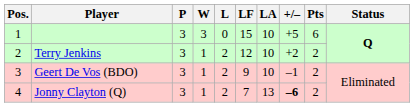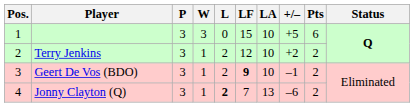(246, 72) normal -> (246, 72) bold
(225, 92) normal -> (225, 92) bold
(292, 92) bold -> (292, 92) normal
